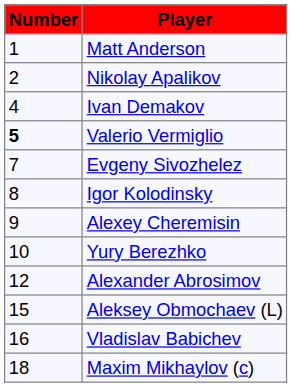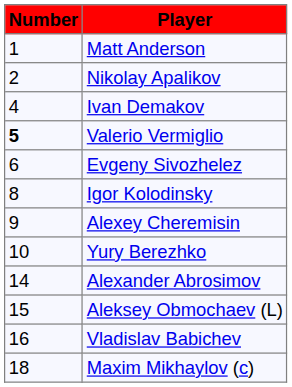(14, 164) 7 -> (14, 164) 6
(19, 280) 12 -> (19, 280) 14
